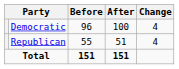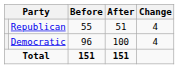rows swapped: (38, 27) <-> (38, 41)
